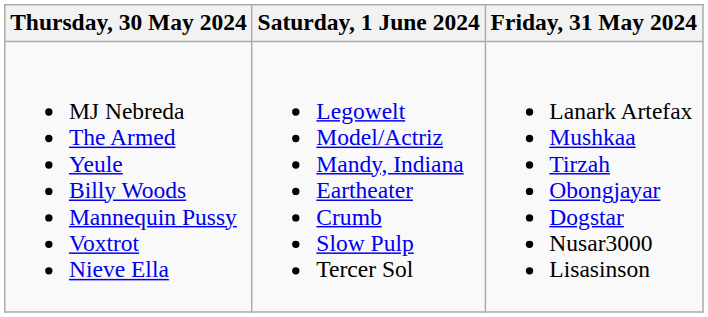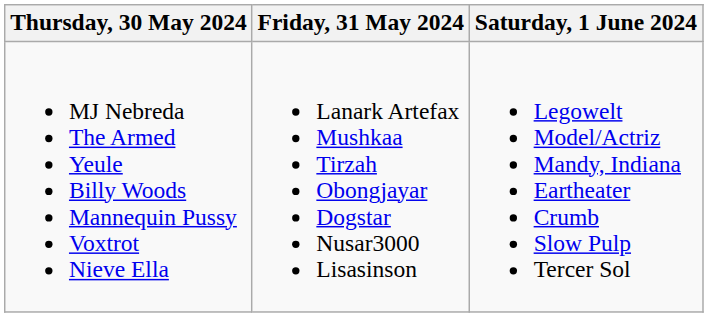columns swapped: (594, 23) <-> (369, 23)
